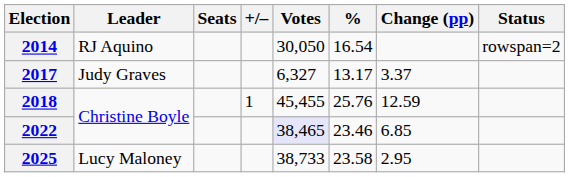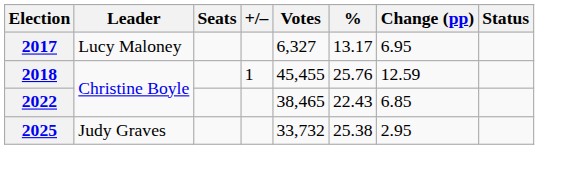- row: (39, 46)
(122, 74) Judy Graves -> (130, 46) Lucy Maloney
(396, 74) 3.37 -> (396, 46) 6.95
(301, 130) lavender background -> (301, 102) no background
(353, 130) 23.46 -> (353, 102) 22.43
(130, 158) Lucy Maloney -> (122, 130) Judy Graves
(301, 158) 38,733 -> (301, 130) 33,732
(353, 158) 23.58 -> (353, 130) 25.38
